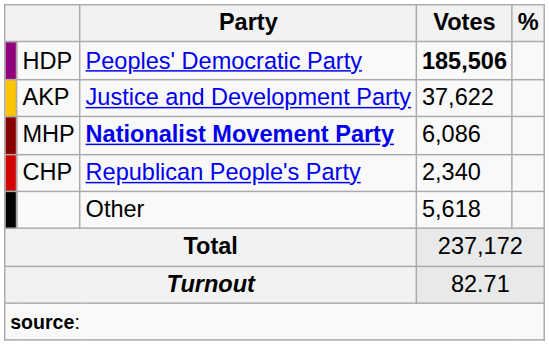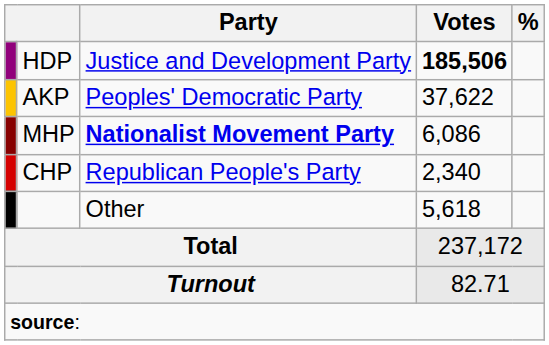(224, 60) Peoples' Democratic Party -> (248, 60) Justice and Development Party
(248, 97) Justice and Development Party -> (224, 97) Peoples' Democratic Party
